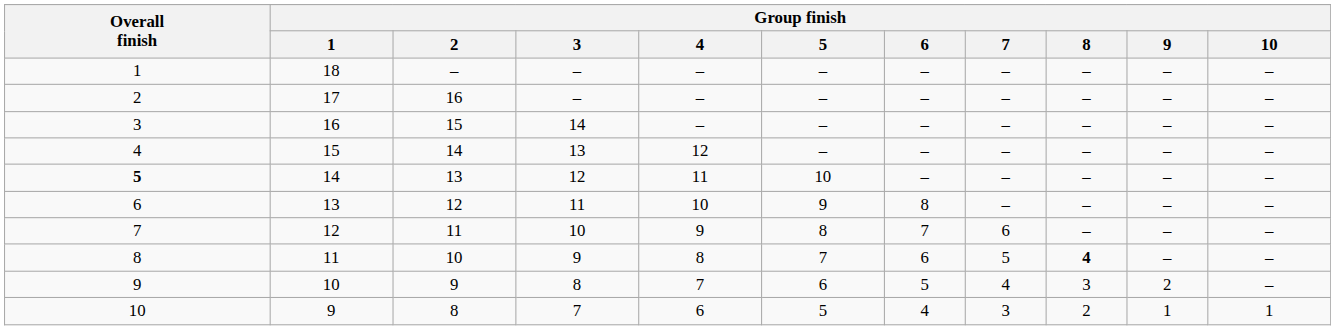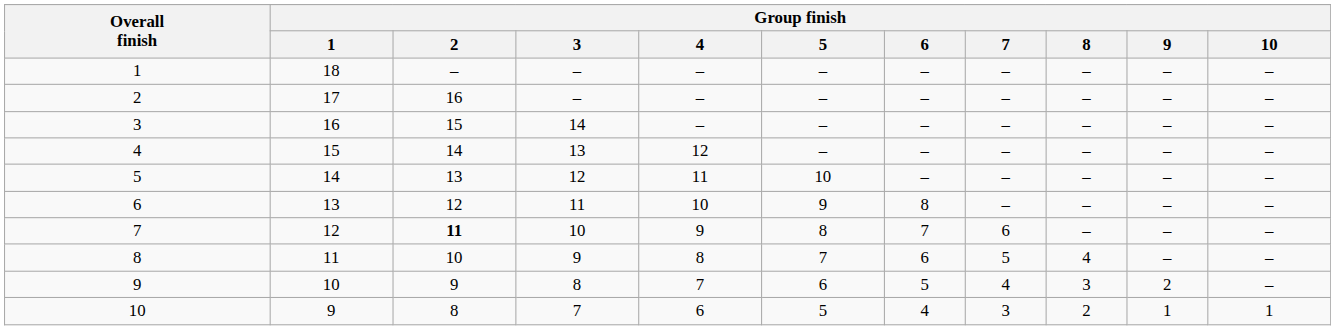(137, 177) bold -> (137, 177) normal
(454, 230) normal -> (454, 230) bold
(1086, 257) bold -> (1086, 257) normal
